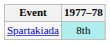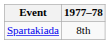(83, 30) paleturquoise background -> (83, 30) no background
